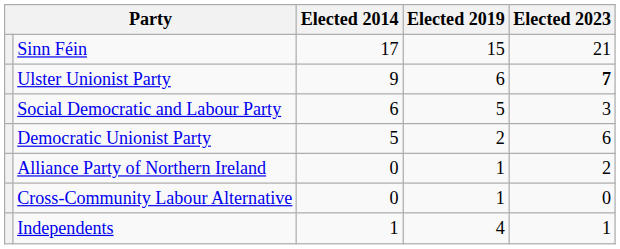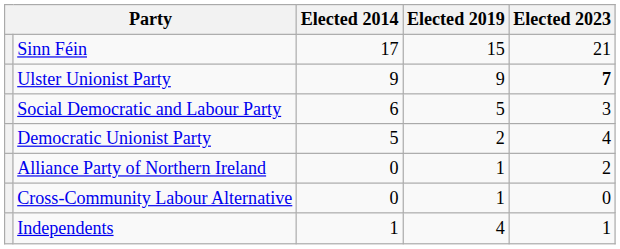(500, 79) 6 -> (500, 79) 9
(607, 138) 6 -> (607, 138) 4
